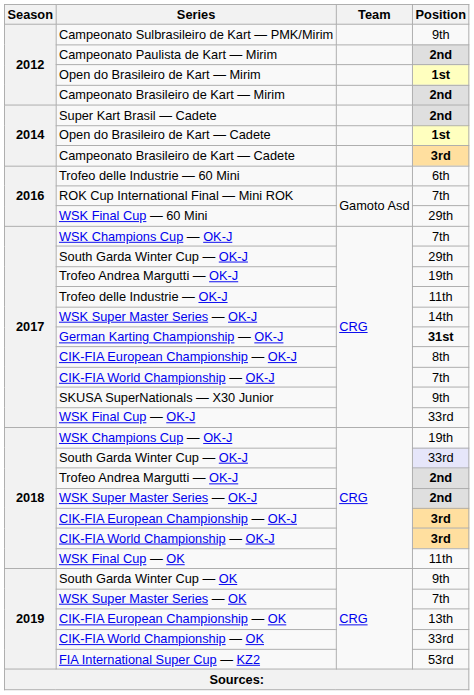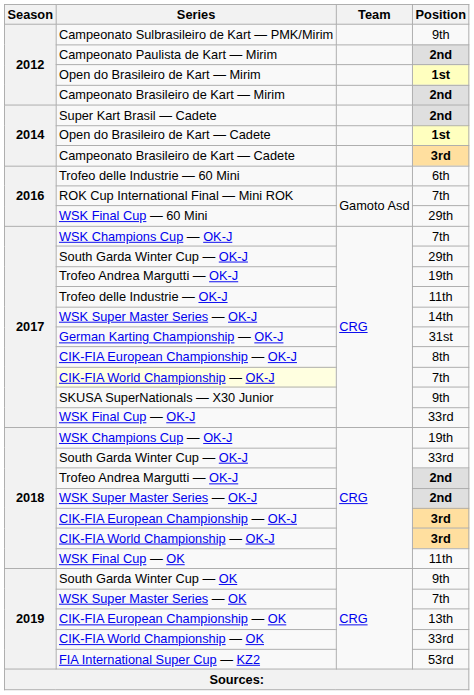(441, 337) bold -> (441, 337) normal
(167, 377) no background -> (167, 377) lightyellow background
(441, 457) lavender background -> (441, 457) no background
